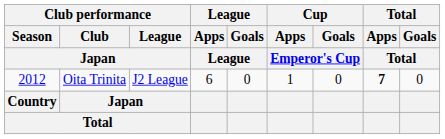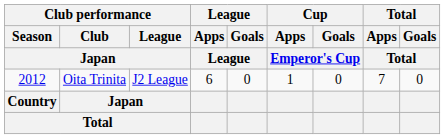(382, 79) bold -> (382, 79) normal
